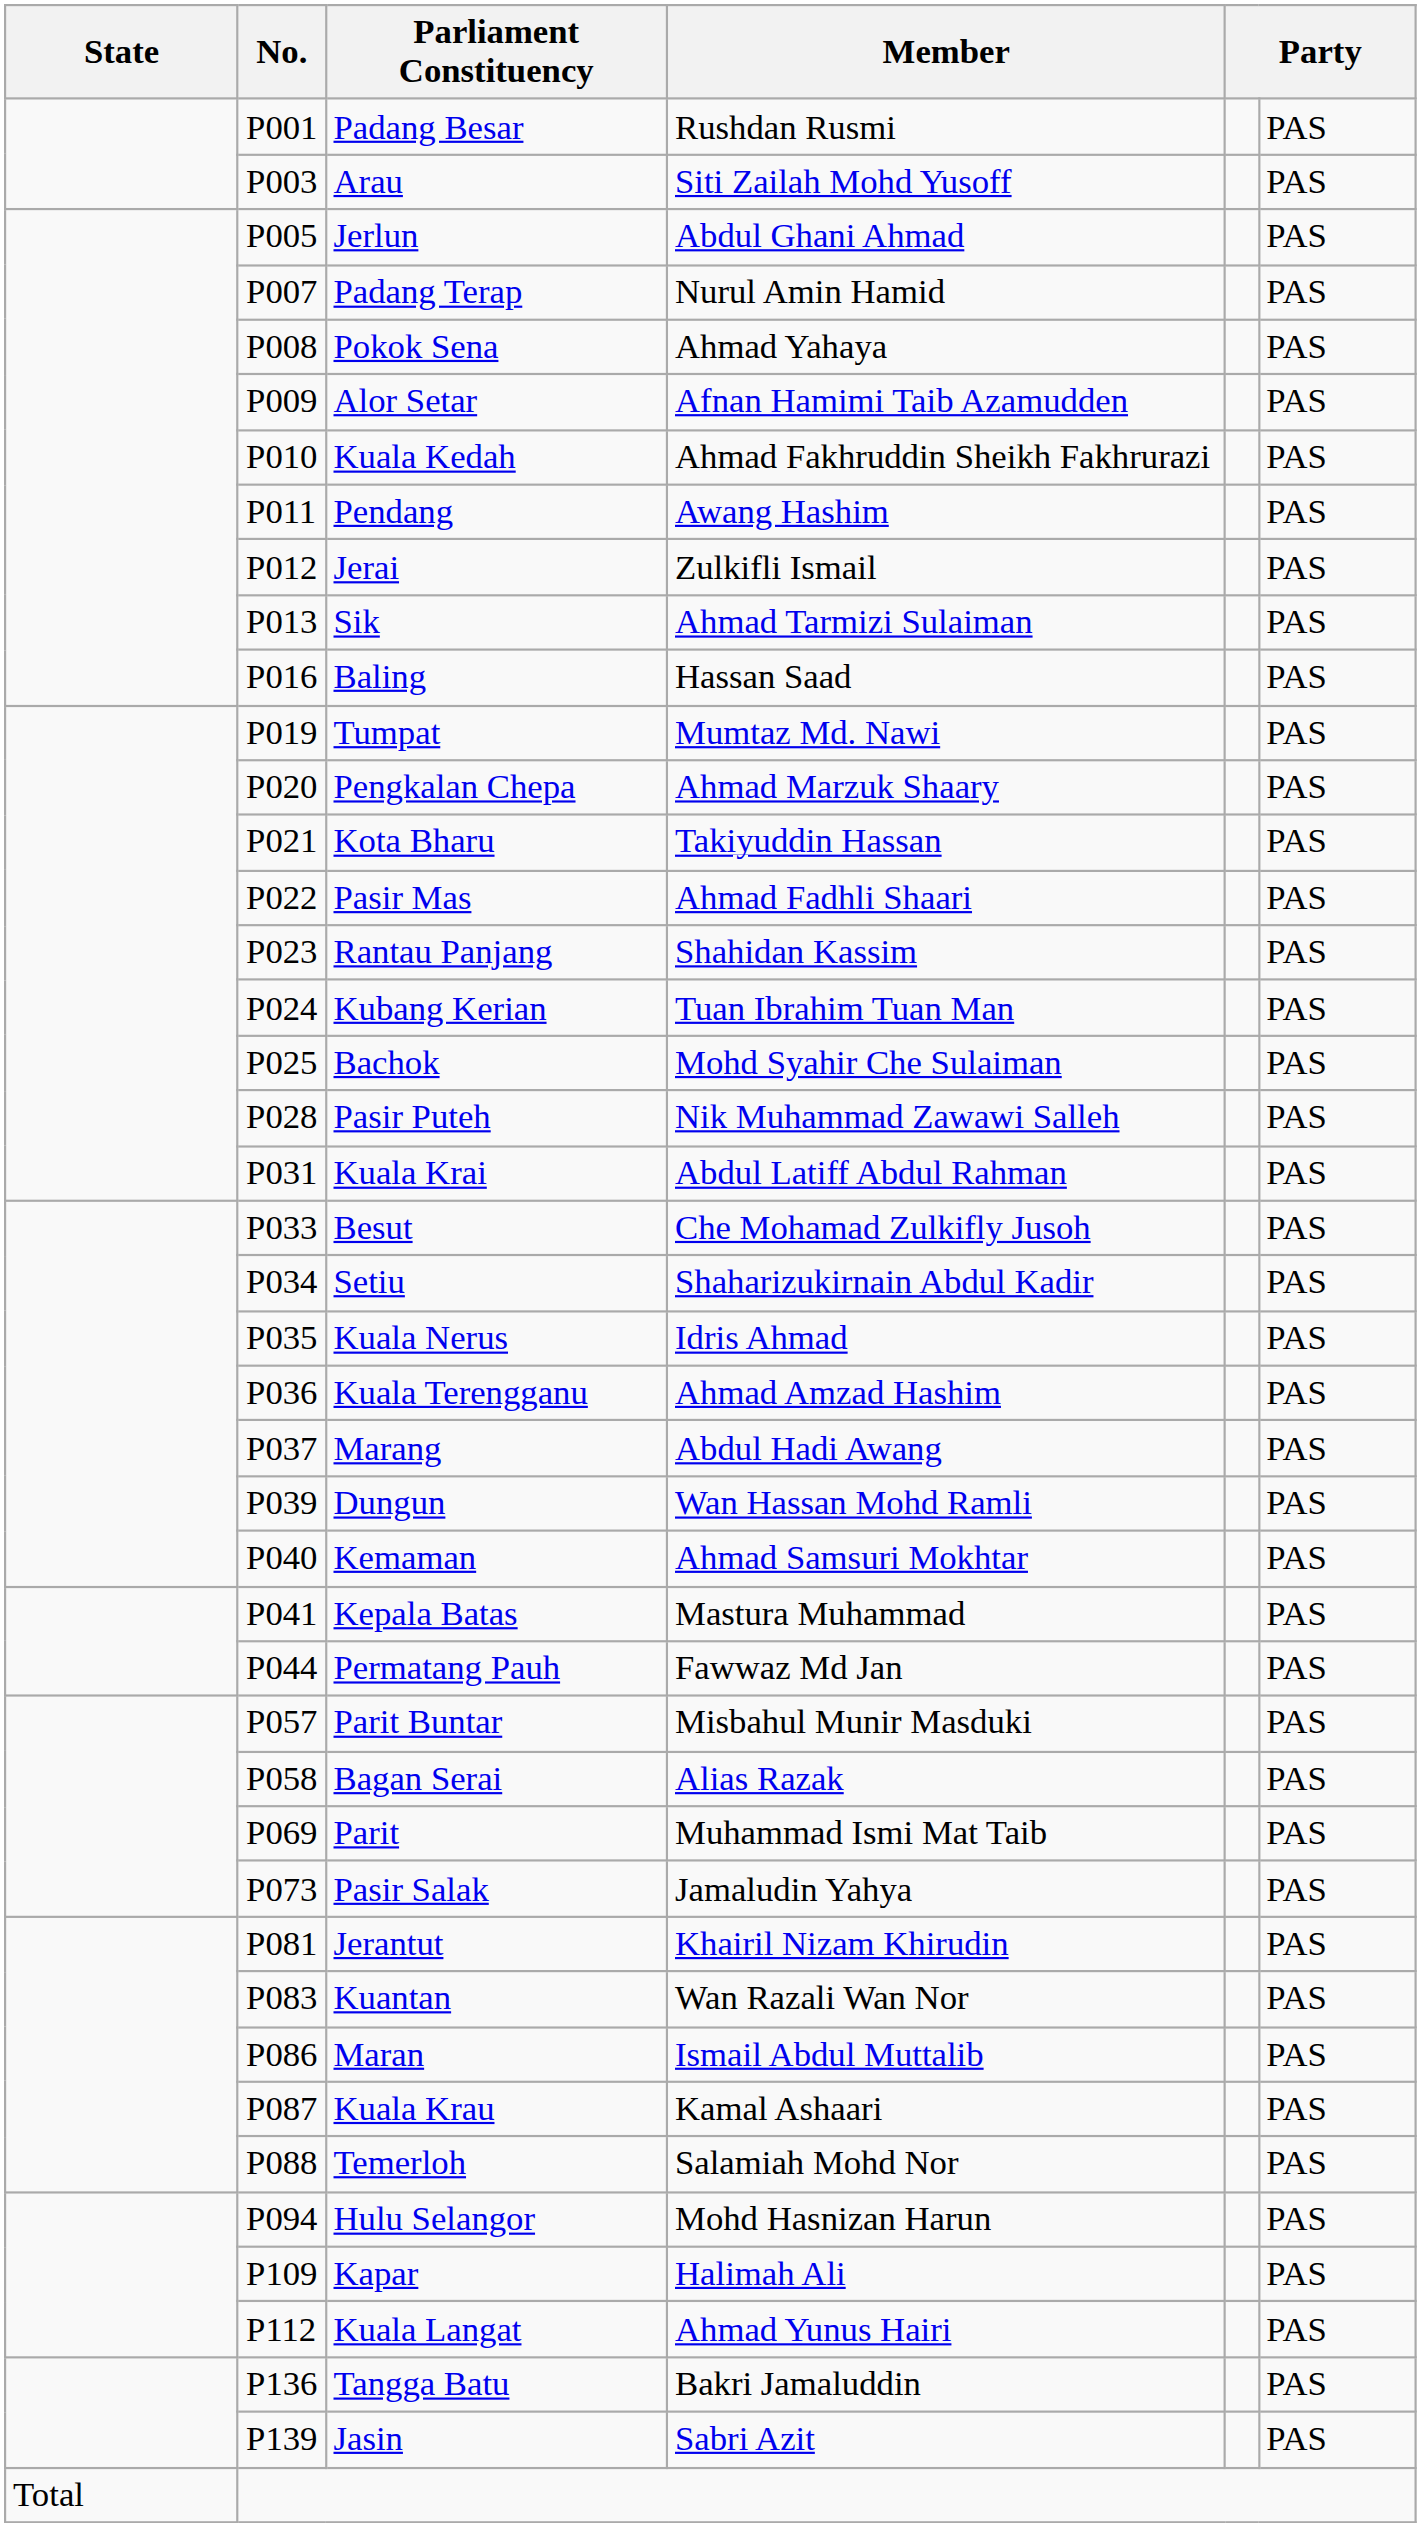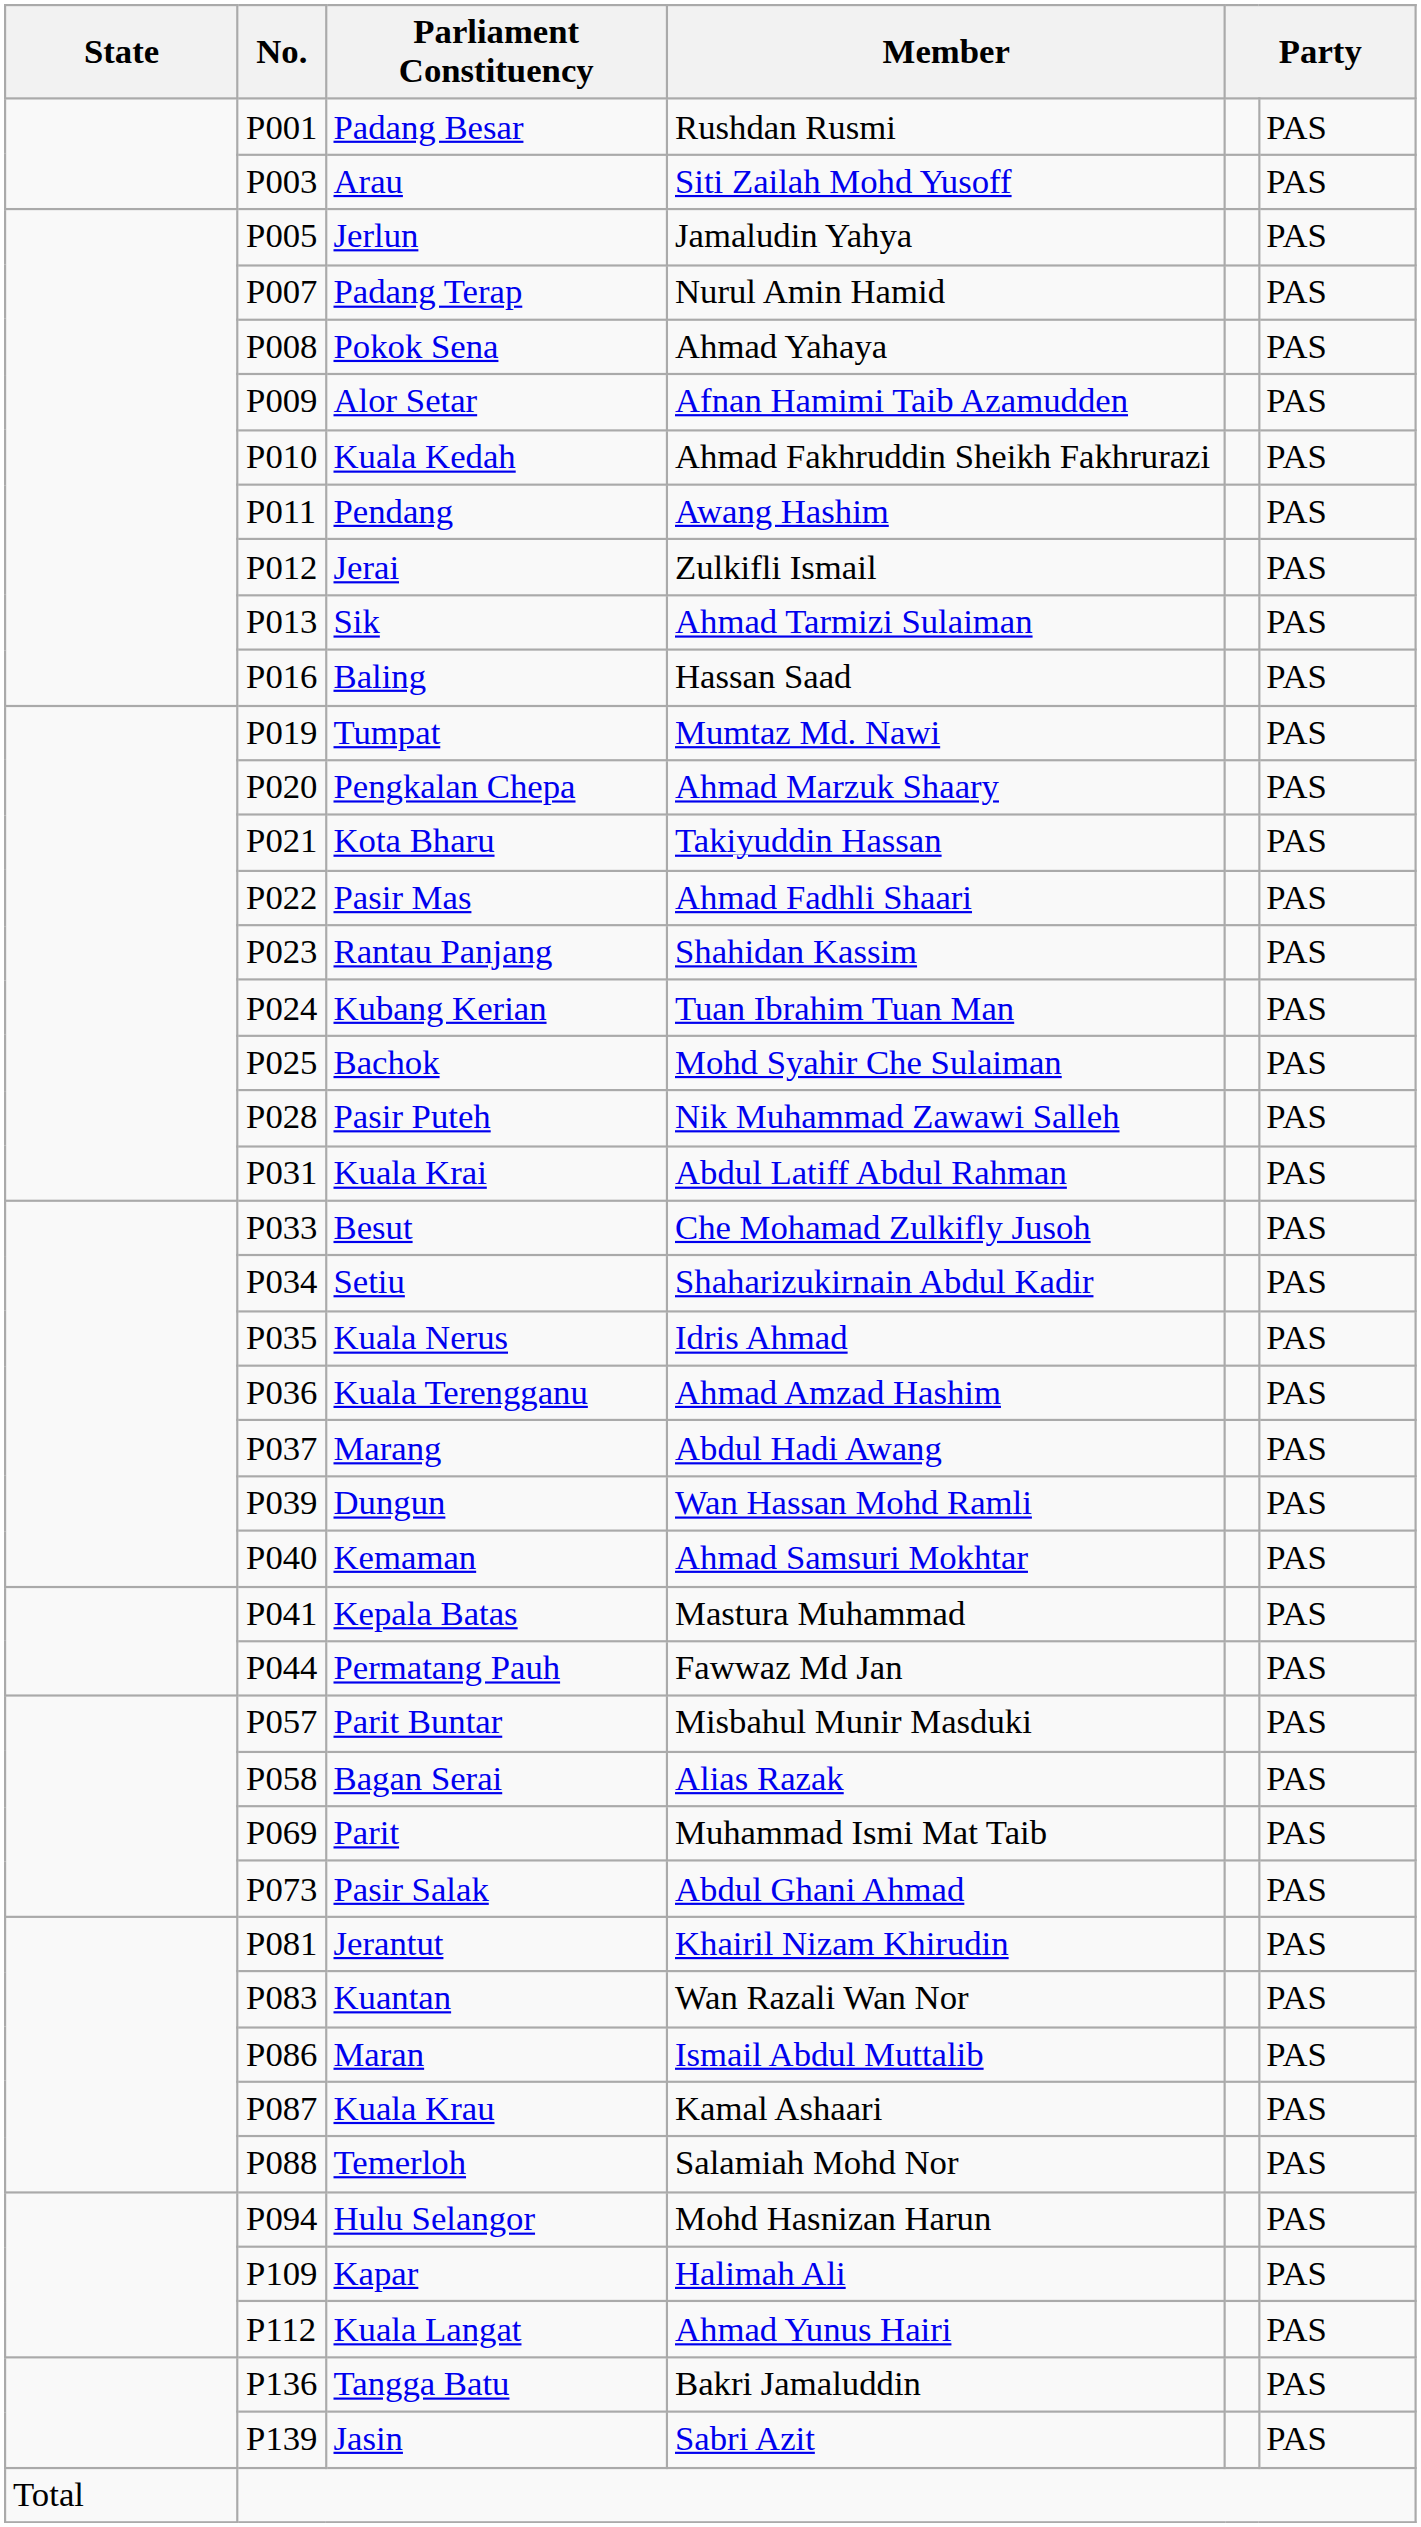(820, 236) Abdul Ghani Ahmad -> (794, 236) Jamaludin Yahya
(794, 1888) Jamaludin Yahya -> (820, 1888) Abdul Ghani Ahmad
